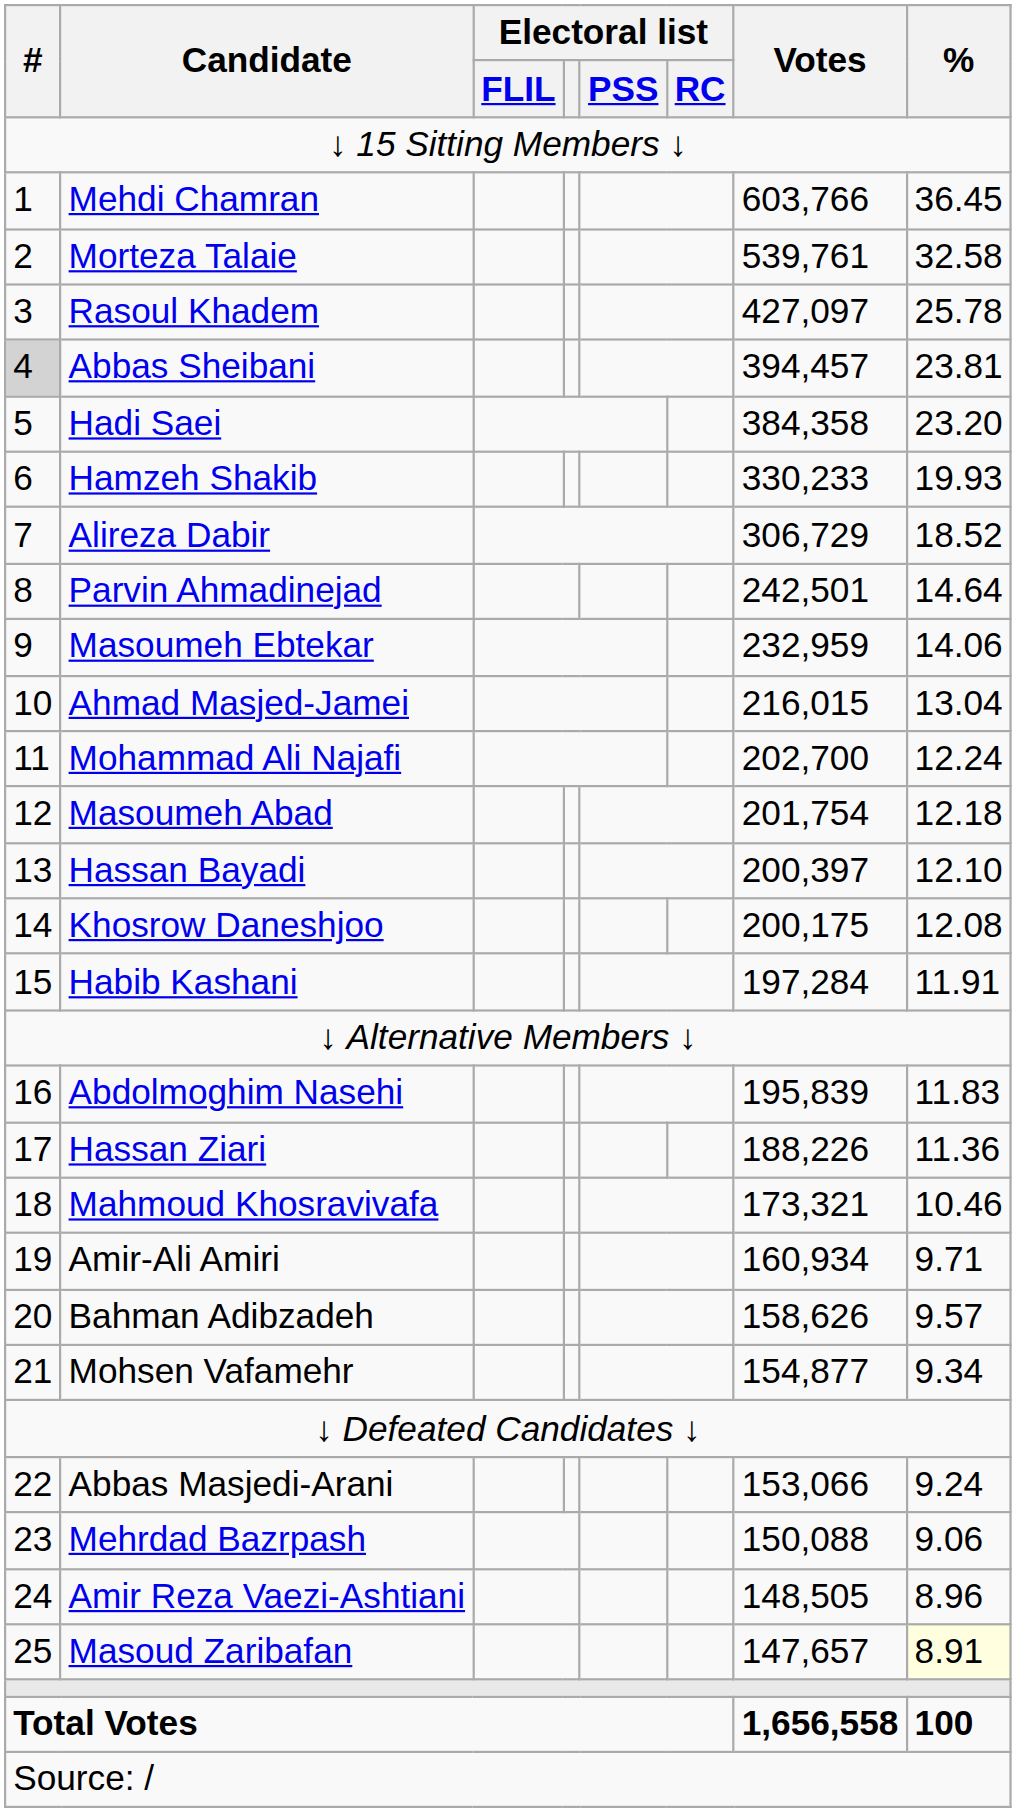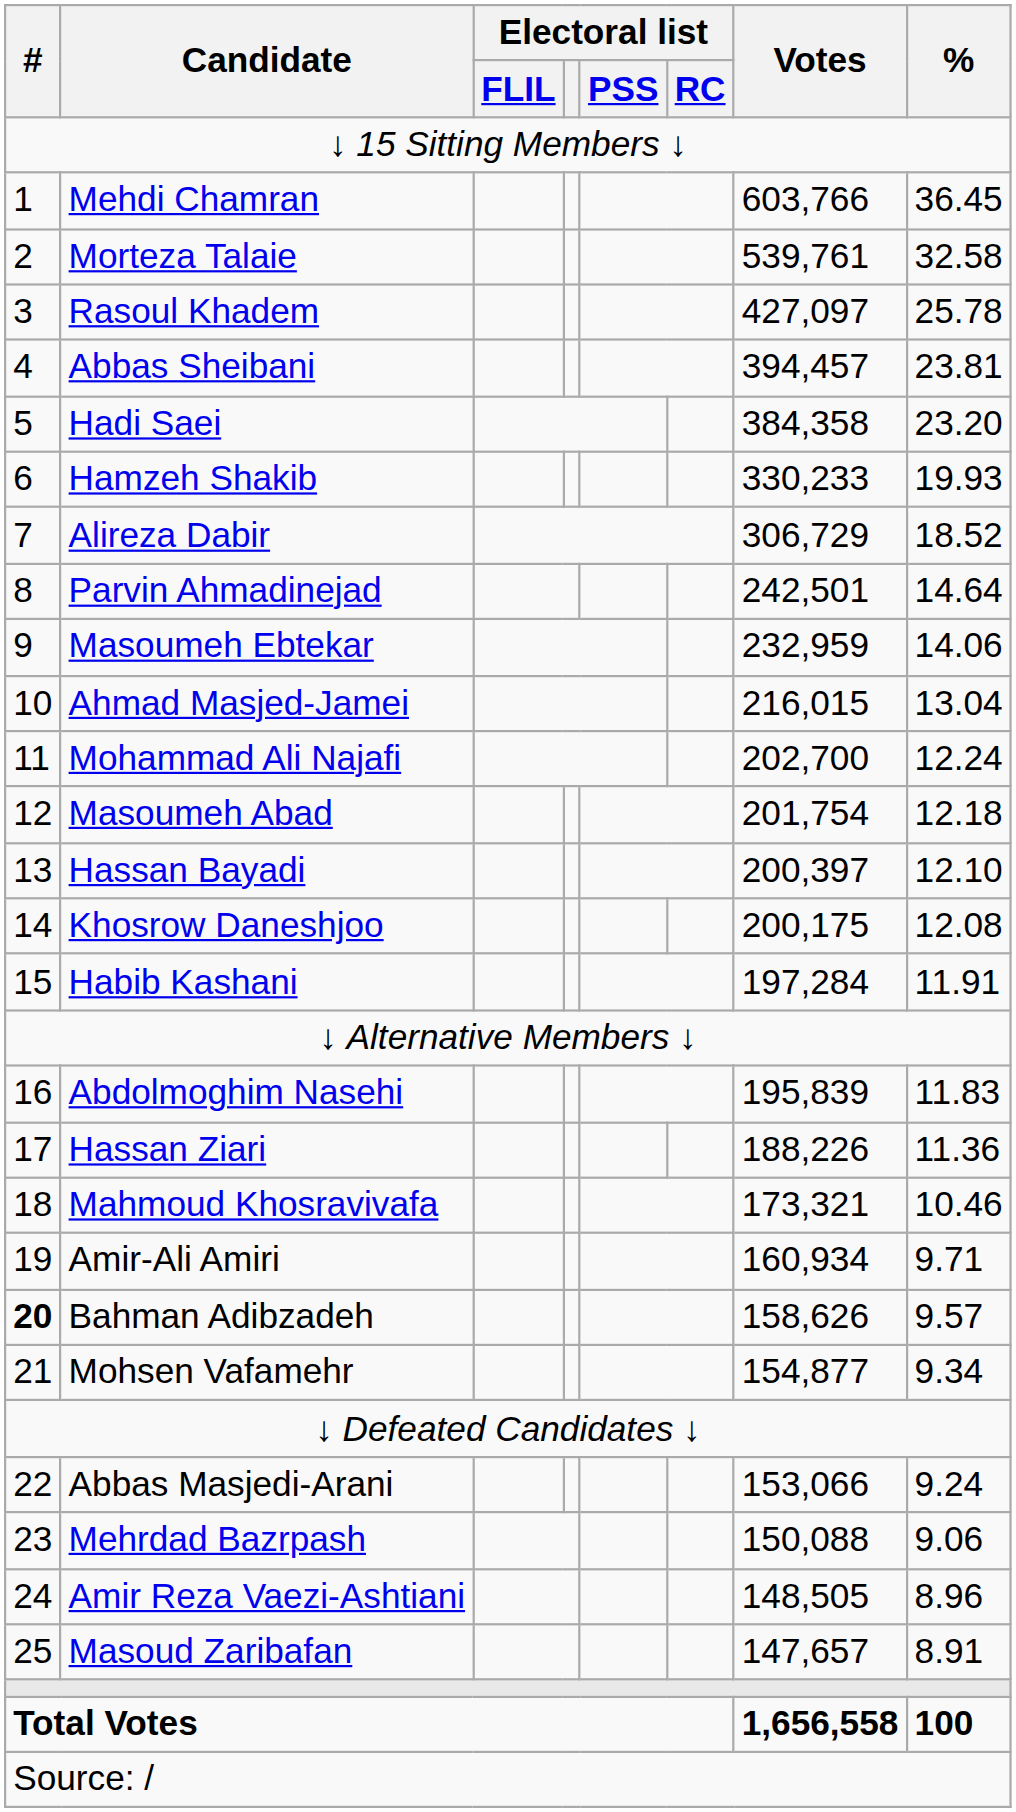(23, 367) lightgrey background -> (23, 367) no background
(33, 1316) normal -> (33, 1316) bold
(949, 1651) lightyellow background -> (949, 1651) no background
